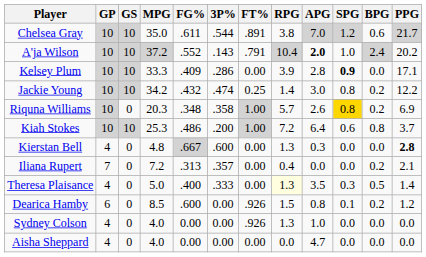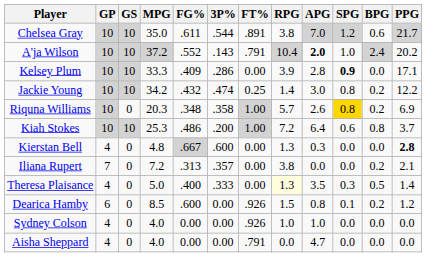(287, 166) 0.4 -> (287, 166) 3.8
(287, 223) 1.3 -> (287, 223) 1.0
(255, 242) 0.00 -> (255, 242) .791
